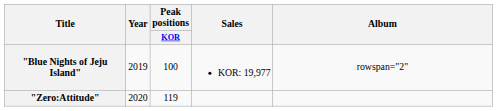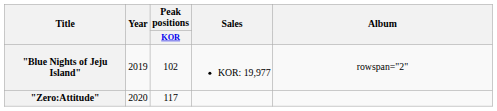(171, 67) 100 -> (171, 67) 102
(171, 98) 119 -> (171, 98) 117
